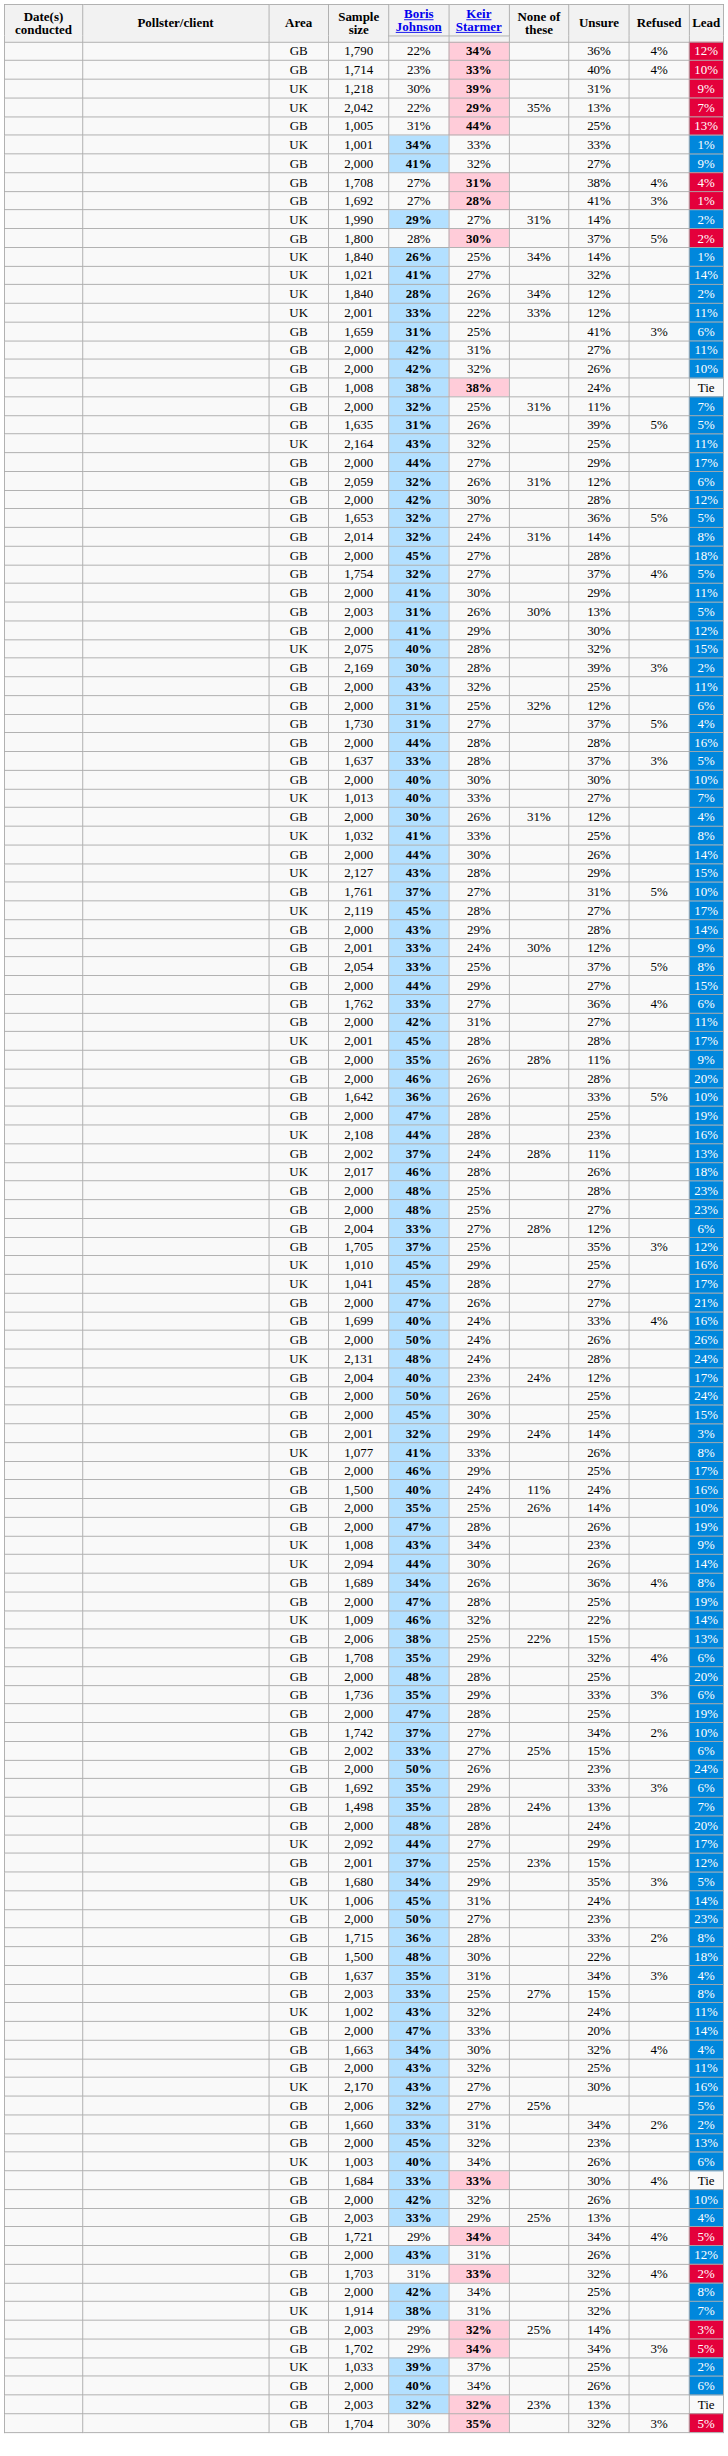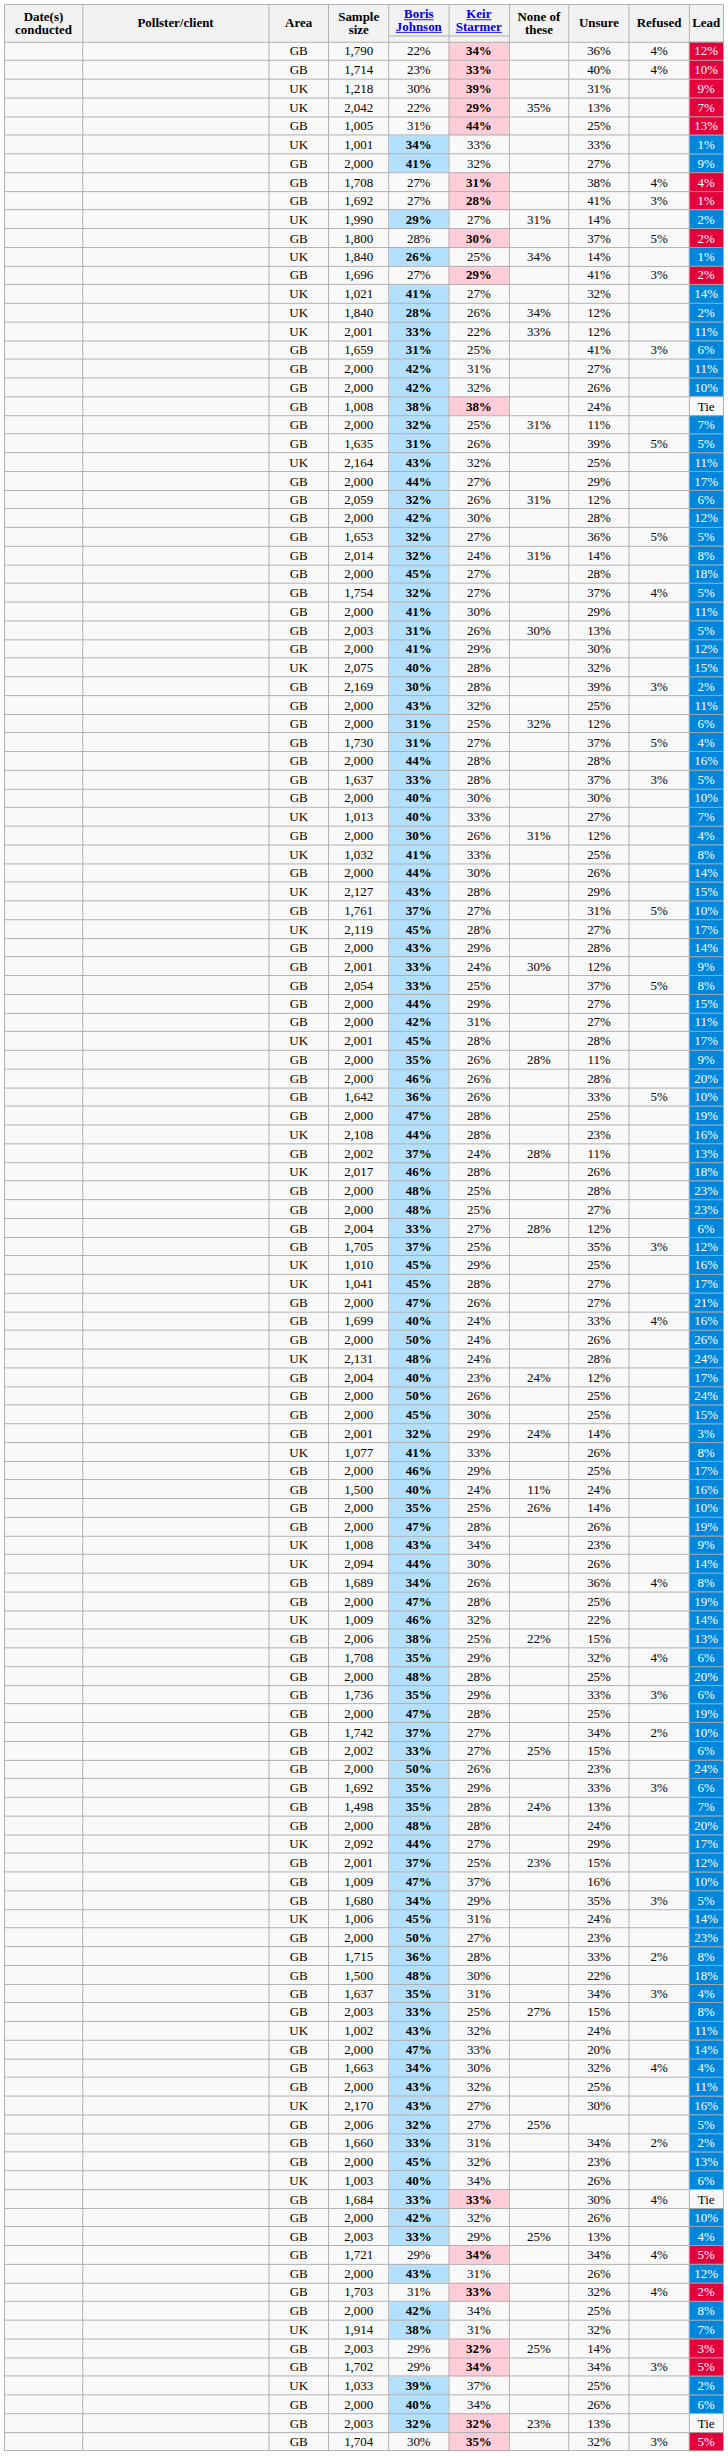+ row: (299, 276)
- row: (299, 1004)
+ row: (299, 1882)
